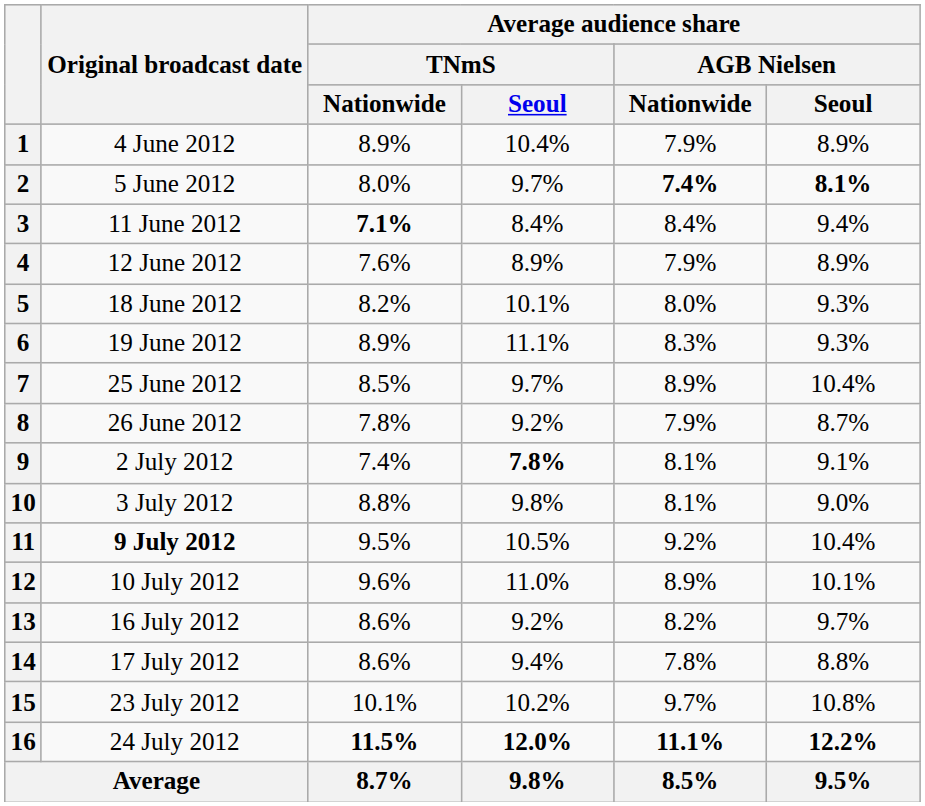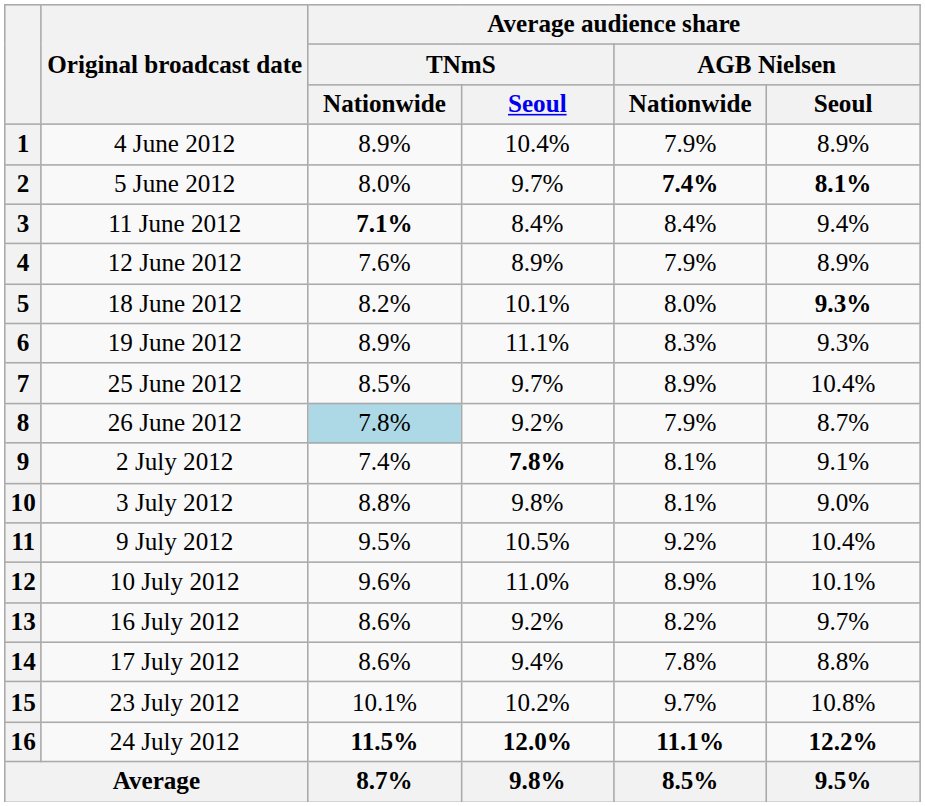(843, 303) normal -> (843, 303) bold
(384, 422) no background -> (384, 422) lightblue background
(175, 542) bold -> (175, 542) normal
